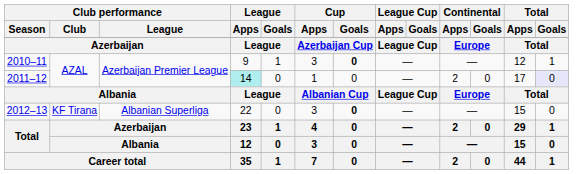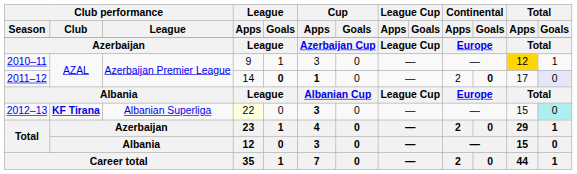(354, 62) bold -> (357, 62) normal
(520, 62) no background -> (522, 62) gold background
(246, 78) paleturquoise background -> (248, 78) no background
(278, 78) normal -> (281, 78) bold
(314, 78) normal -> (317, 78) bold
(487, 78) normal -> (490, 78) bold
(75, 111) normal -> (76, 111) bold
(246, 111) no background -> (248, 111) lightyellow background
(314, 111) normal -> (317, 111) bold
(354, 111) bold -> (357, 111) normal
(552, 111) no background -> (555, 111) paleturquoise background
